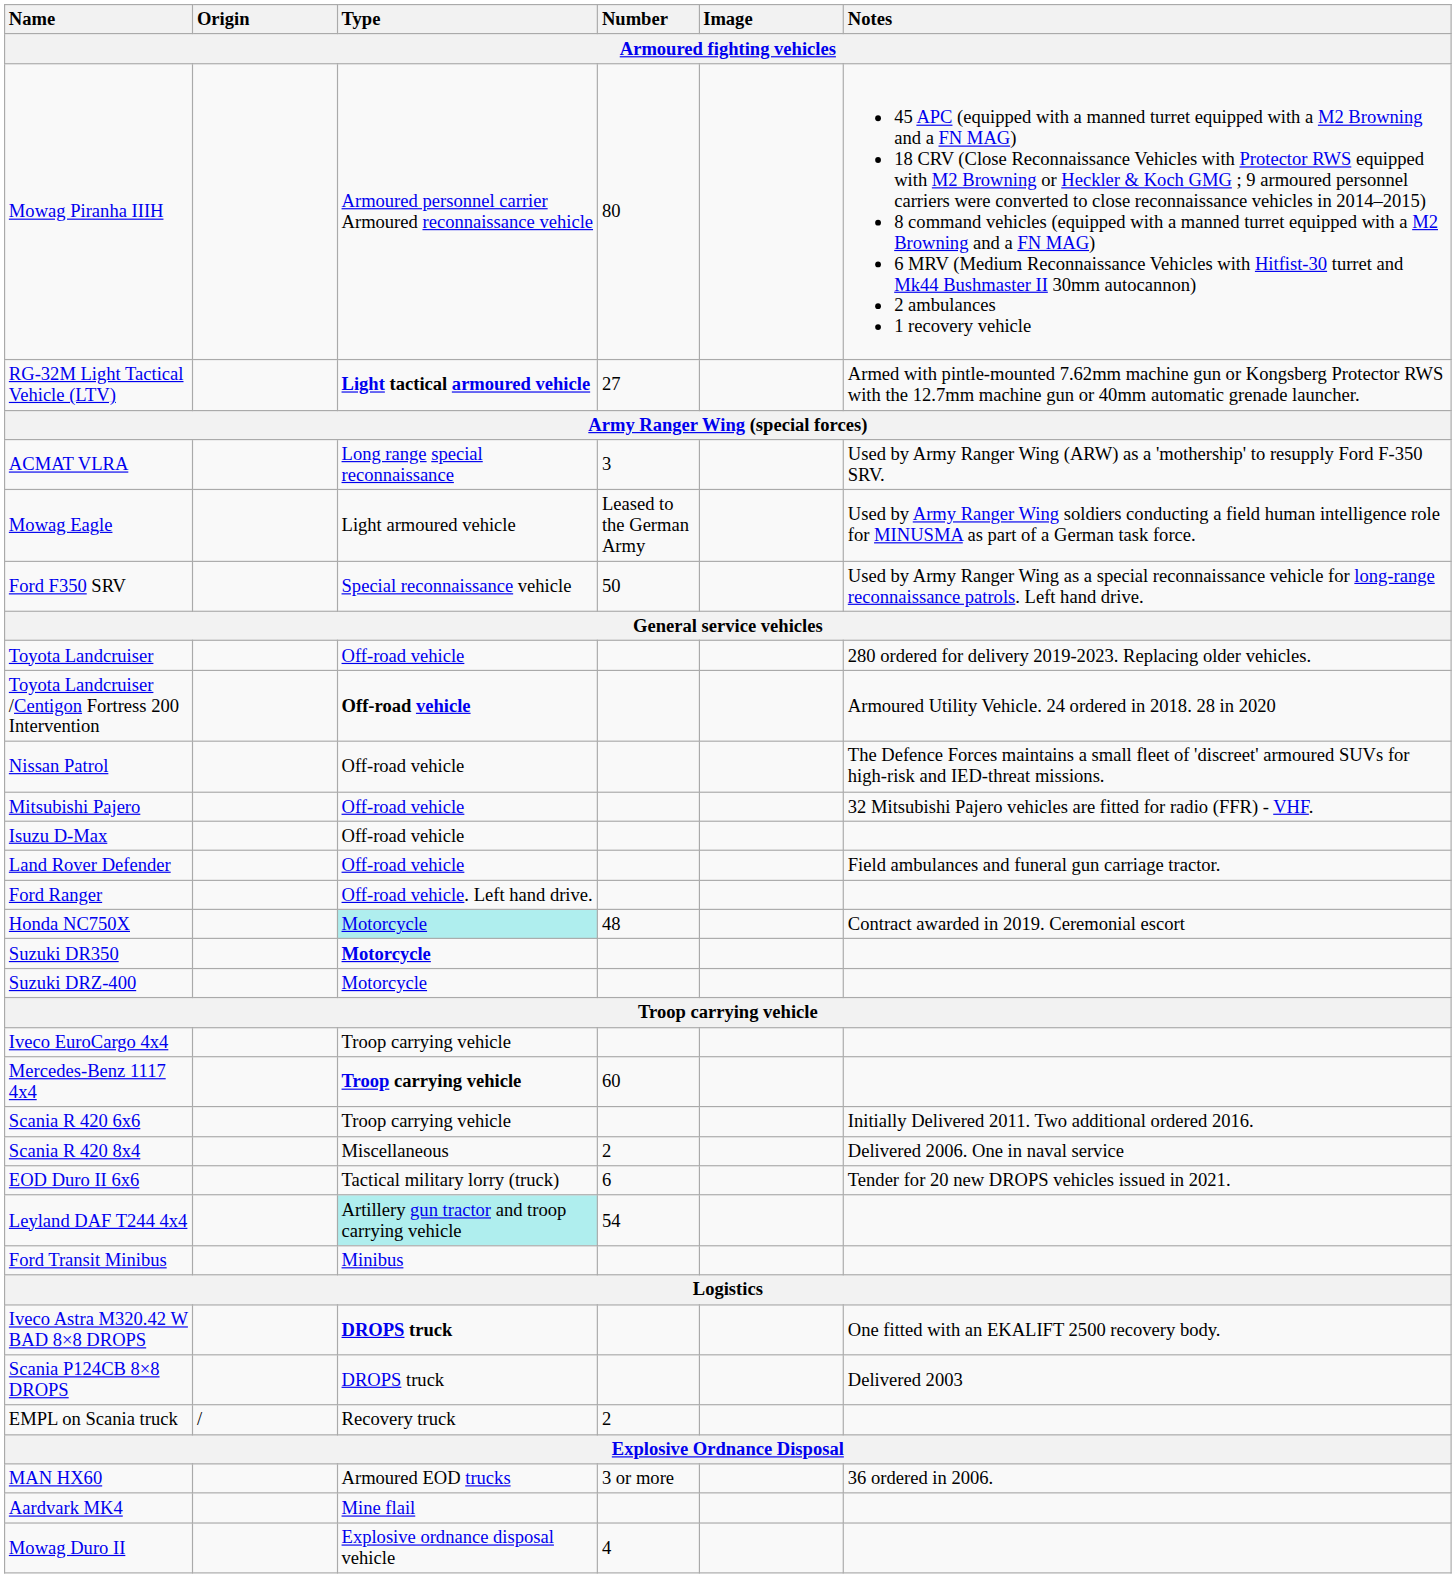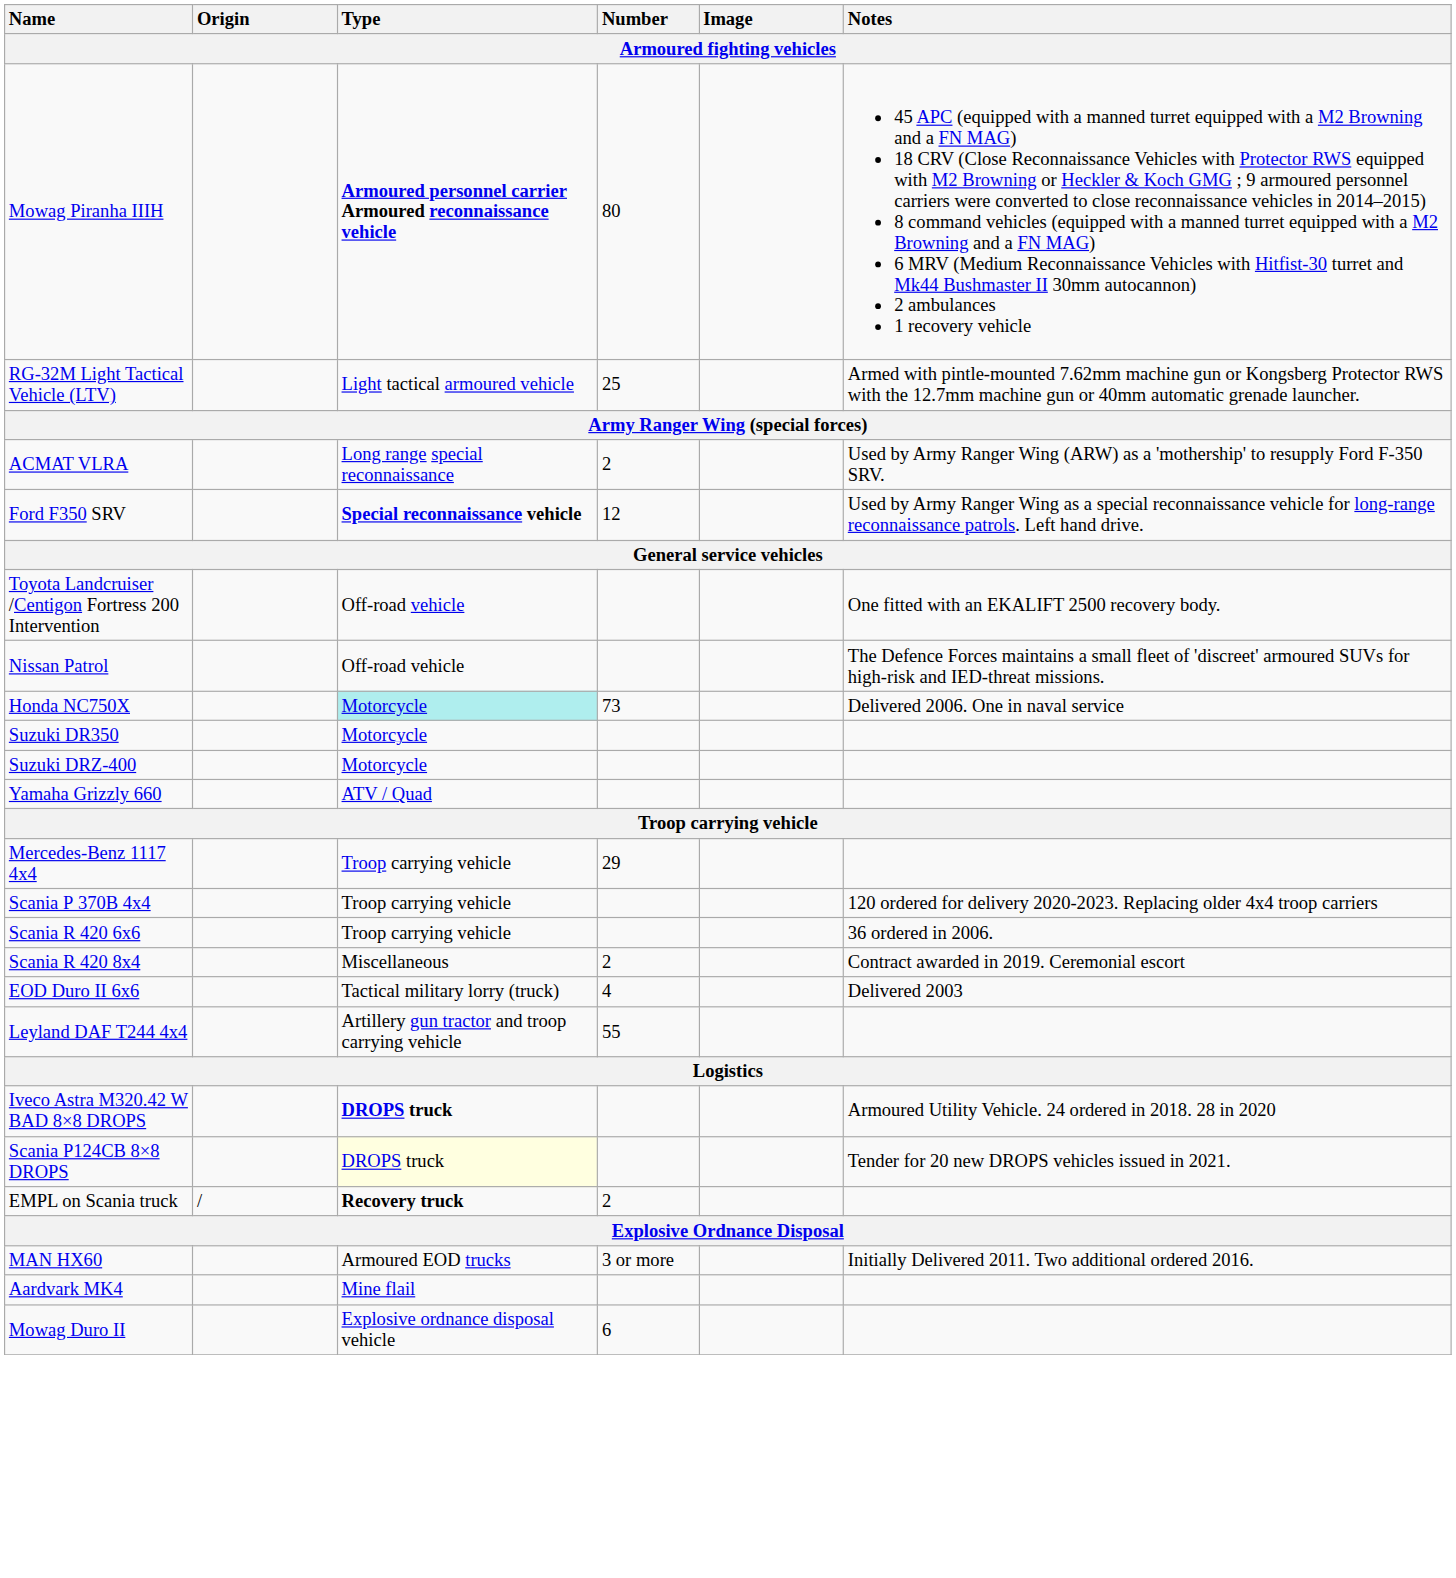(467, 211) normal -> (454, 211) bold
(466, 384) bold -> (458, 384) normal
(611, 384) 27 -> (611, 384) 25
(607, 464) 3 -> (607, 464) 2
- row: (61, 525)
(456, 586) normal -> (461, 514) bold
(611, 586) 50 -> (611, 514) 12
- row: (81, 655)
(406, 705) bold -> (403, 605) normal
(1062, 705) Armoured Utility Vehicle. 24 ordered in 2018. 28 in 2020 -> (1034, 605) One fitted with an EKALIFT 2500 recovery body.
- row: (75, 806)
- row: (58, 835)
- row: (90, 865)
- row: (56, 894)
(611, 924) 48 -> (611, 705) 73
(1016, 924) Contract awarded in 2019. Ceremonial escort -> (986, 705) Delivered 2006. One in naval service
(386, 953) bold -> (384, 735) normal
+ row: (85, 793)
- row: (89, 1041)
(431, 1081) bold -> (426, 863) normal
(611, 1081) 60 -> (611, 863) 29
+ row: (80, 903)
(1051, 1121) Initially Delivered 2011. Two additional ordered 2016. -> (920, 932) 36 ordered in 2006.
(986, 1150) Delivered 2006. One in naval service -> (1016, 962) Contract awarded in 2019. Ceremonial escort
(607, 1180) 6 -> (607, 991) 4
(1039, 1180) Tender for 20 new DROPS vehicles issued in 2021. -> (905, 991) Delivered 2003
(454, 1220) paleturquoise background -> (454, 1031) no background
(611, 1220) 54 -> (611, 1031) 55
- row: (88, 1260)
(1034, 1329) One fitted with an EKALIFT 2500 recovery body. -> (1062, 1111) Armoured Utility Vehicle. 24 ordered in 2018. 28 in 2020
(393, 1379) no background -> (393, 1161) lightyellow background
(905, 1379) Delivered 2003 -> (1039, 1161) Tender for 20 new DROPS vehicles issued in 2021.
(398, 1419) normal -> (403, 1201) bold
(920, 1478) 36 ordered in 2006. -> (1051, 1260) Initially Delivered 2011. Two additional ordered 2016.
(607, 1547) 4 -> (607, 1329) 6
